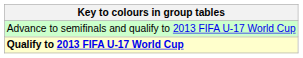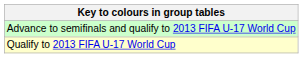(95, 45) bold -> (91, 45) normal
